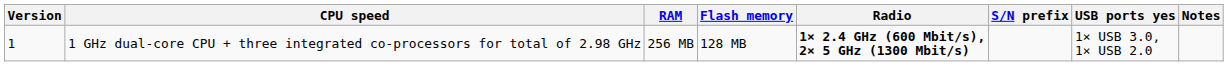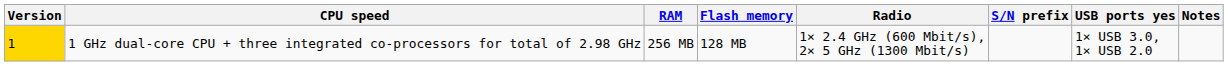(11, 43) no background -> (11, 43) gold background
(892, 43) bold -> (892, 43) normal
